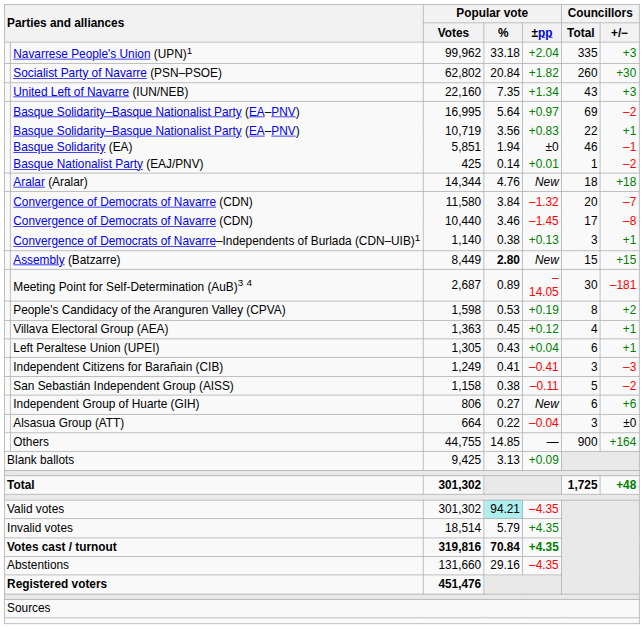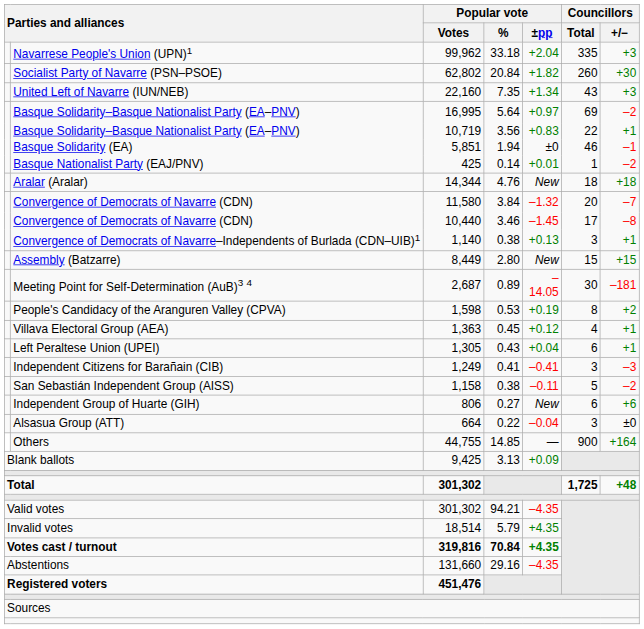(508, 259) bold -> (508, 259) normal
(505, 509) paleturquoise background -> (505, 509) no background
